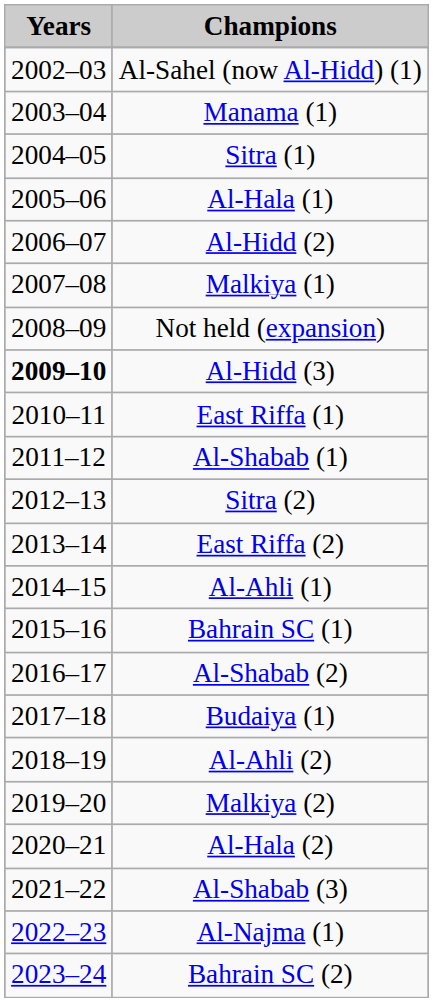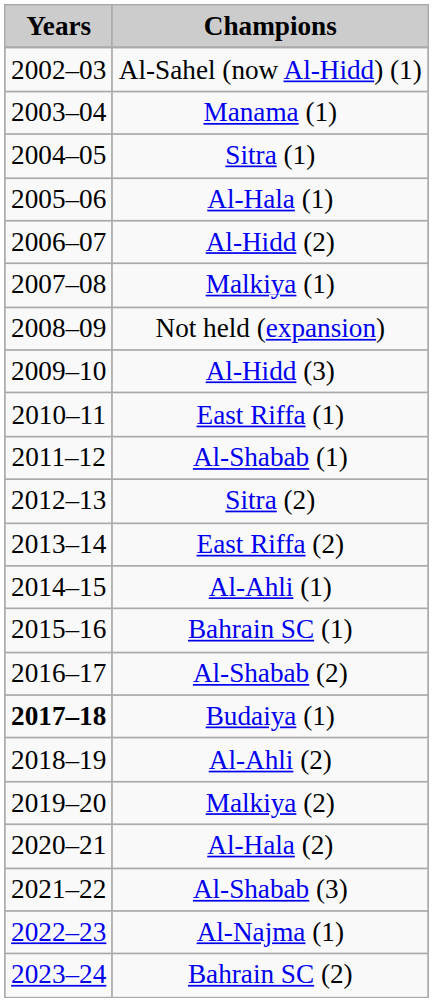(59, 371) bold -> (59, 371) normal
(59, 716) normal -> (59, 716) bold
